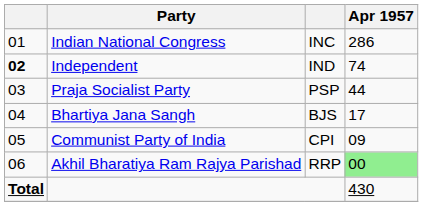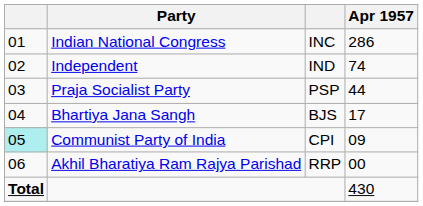(17, 66) bold -> (17, 66) normal
(17, 139) no background -> (17, 139) paleturquoise background
(357, 164) lightgreen background -> (357, 164) no background
